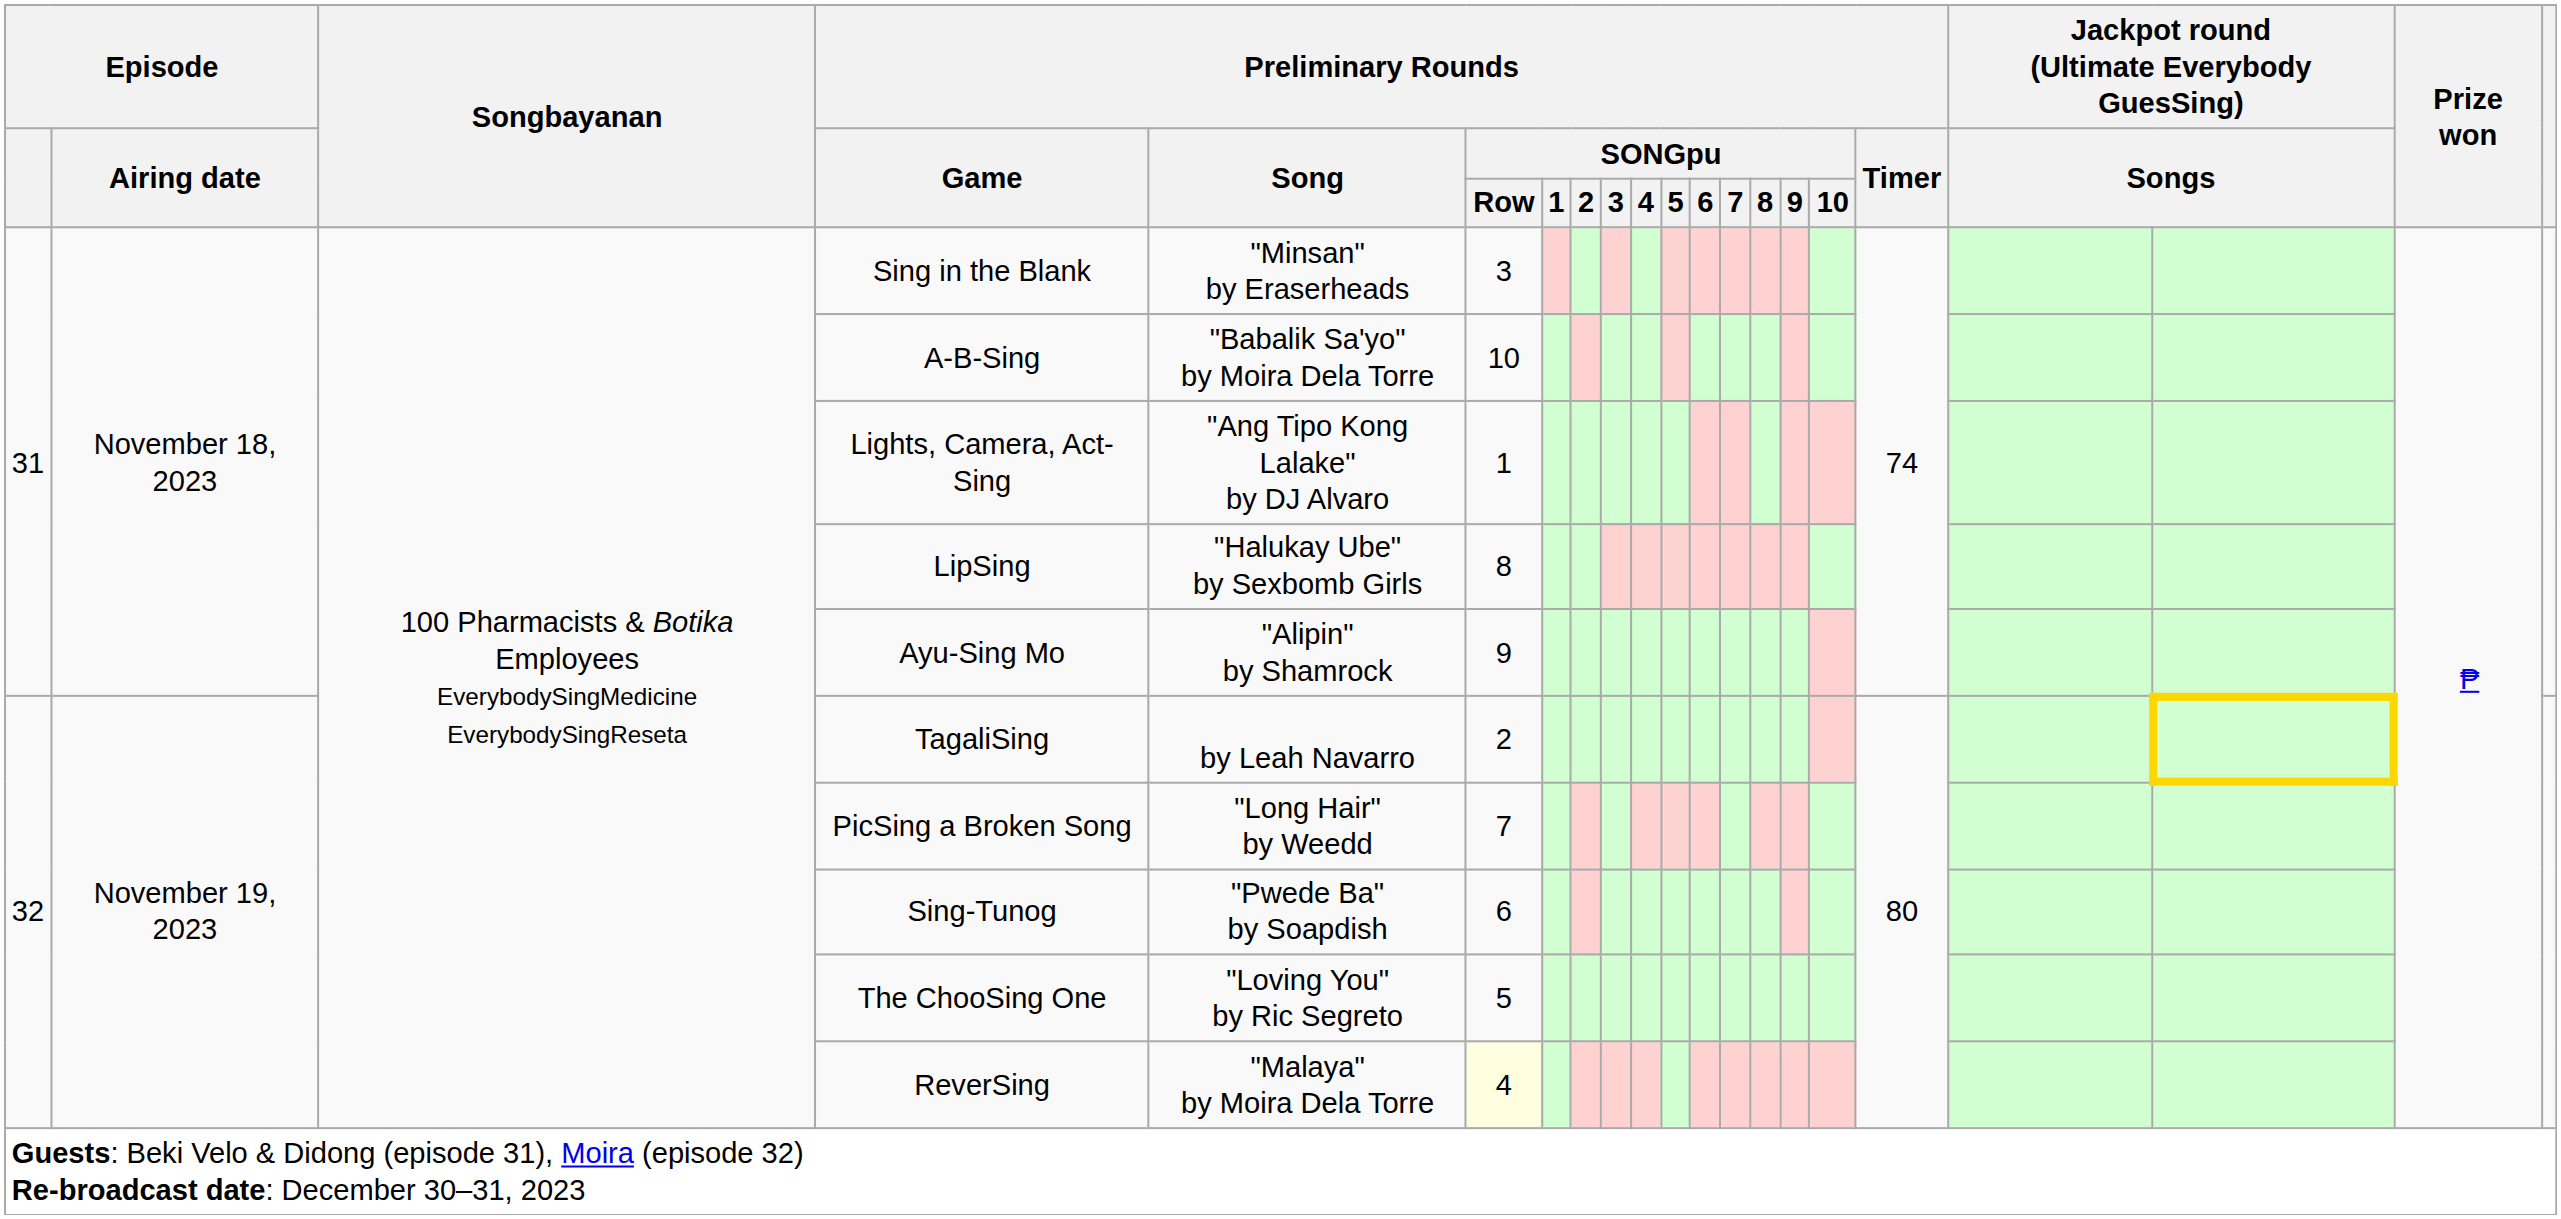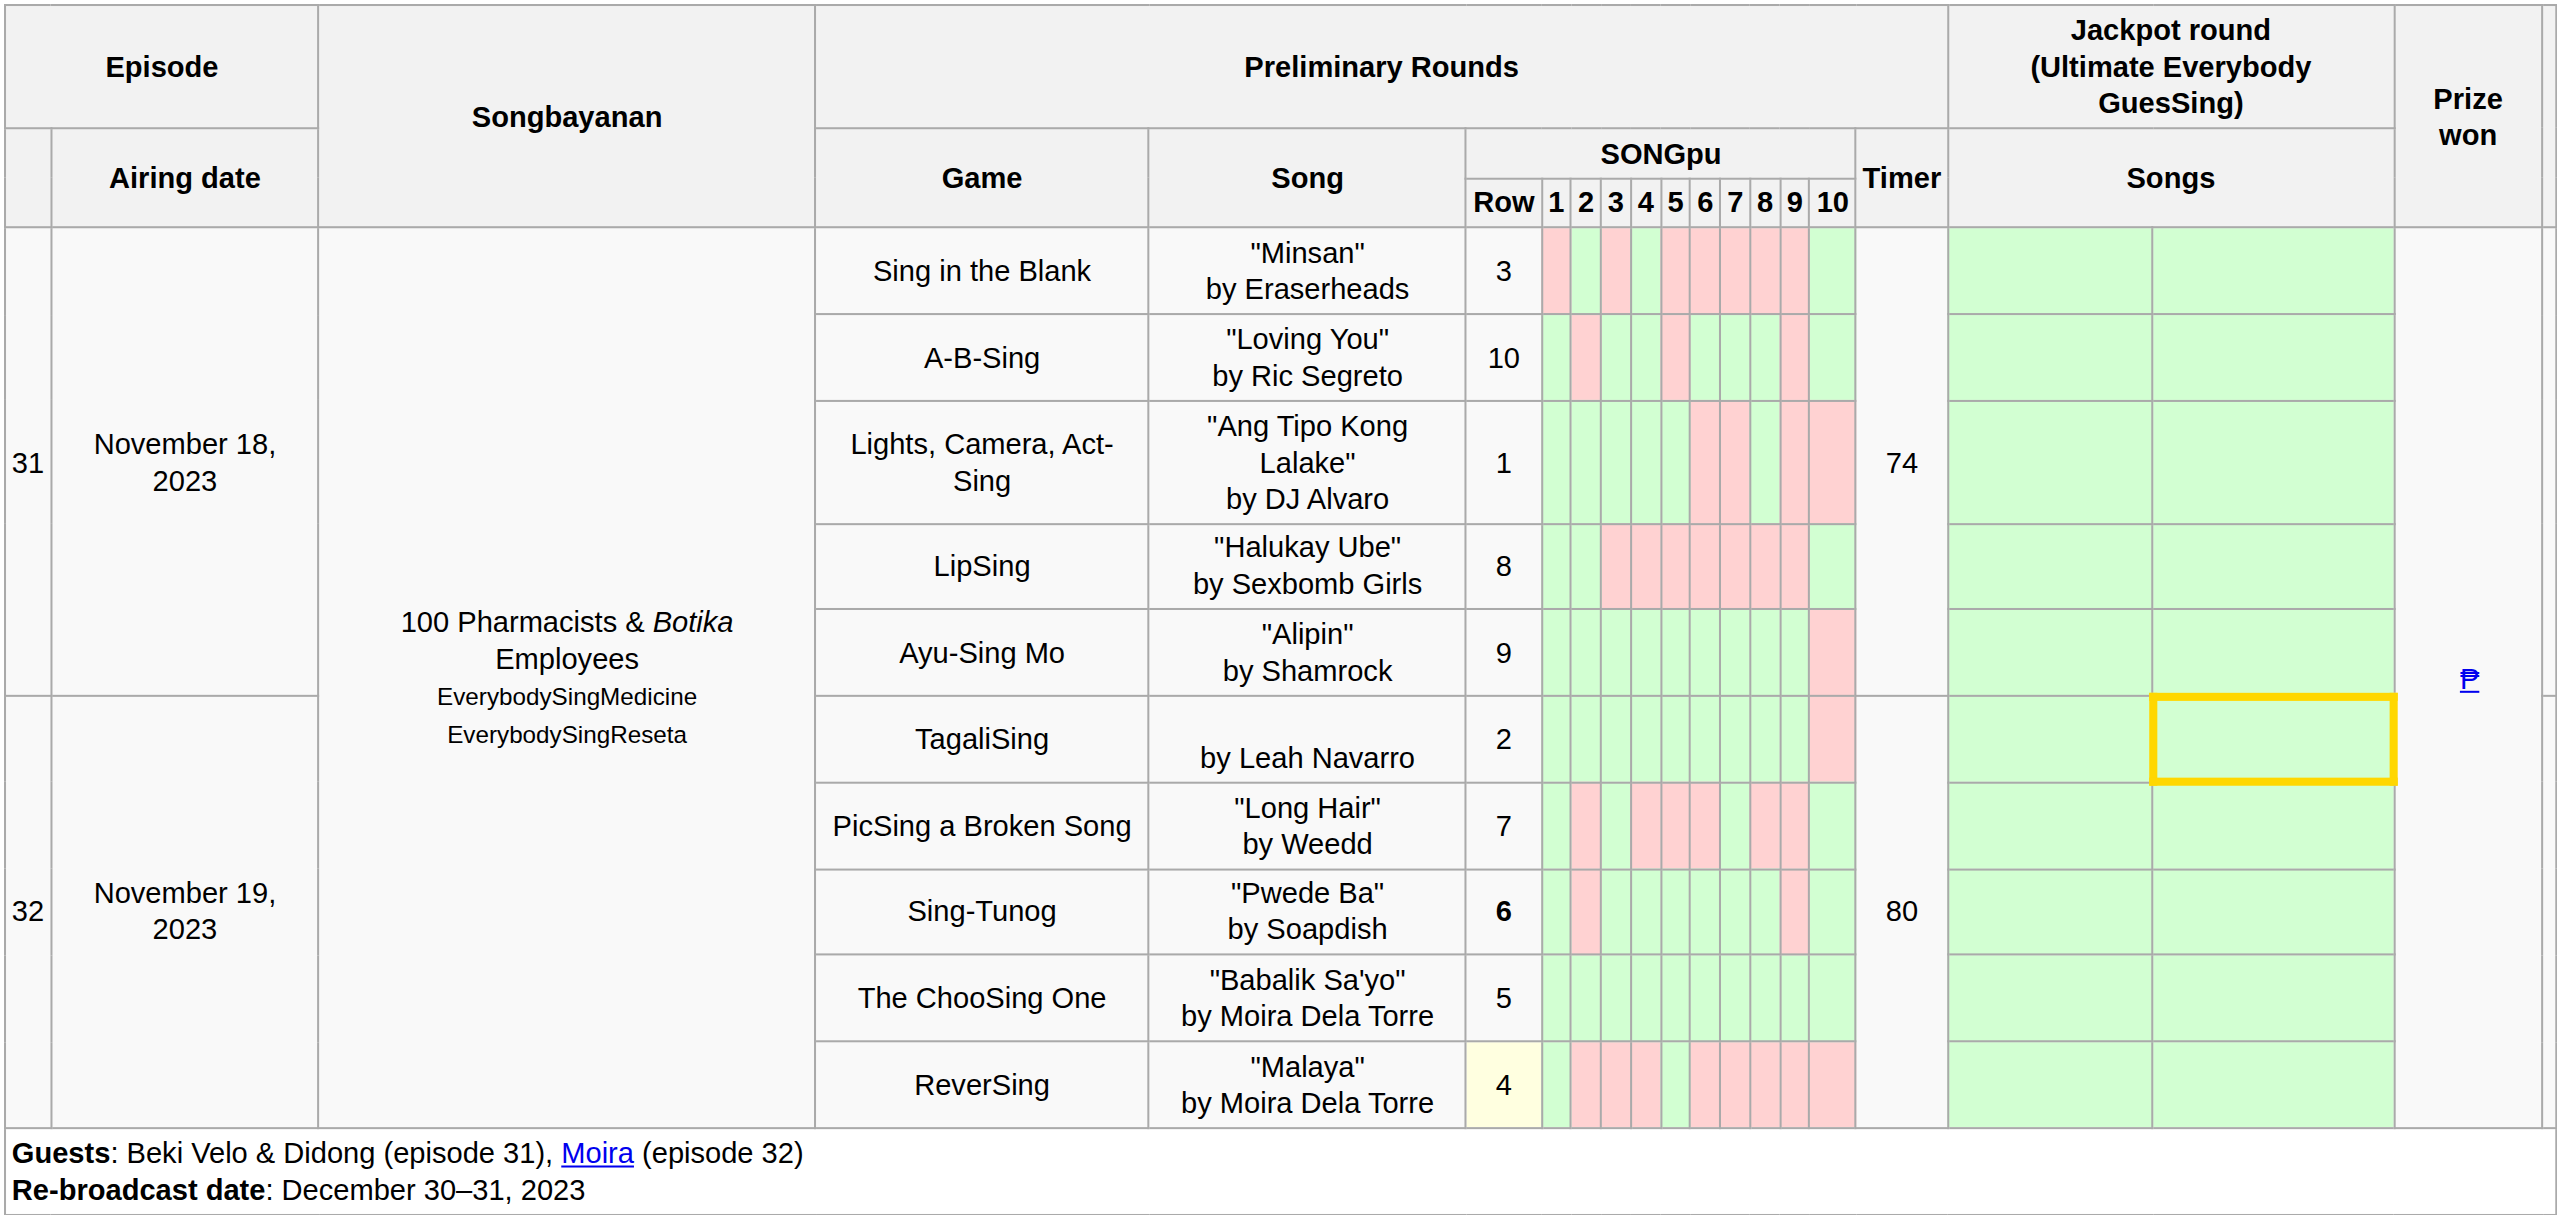(1308, 358) "Babalik Sa'yo" by Moira Dela Torre -> (1308, 358) "Loving You" by Ric Segreto
(1504, 912) normal -> (1504, 912) bold
(1308, 998) "Loving You" by Ric Segreto -> (1308, 998) "Babalik Sa'yo" by Moira Dela Torre
